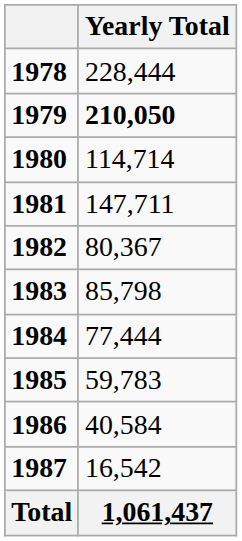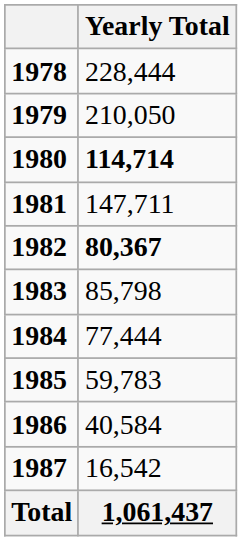(130, 114) bold -> (130, 114) normal
(130, 159) normal -> (129, 159) bold
(123, 247) normal -> (123, 247) bold
